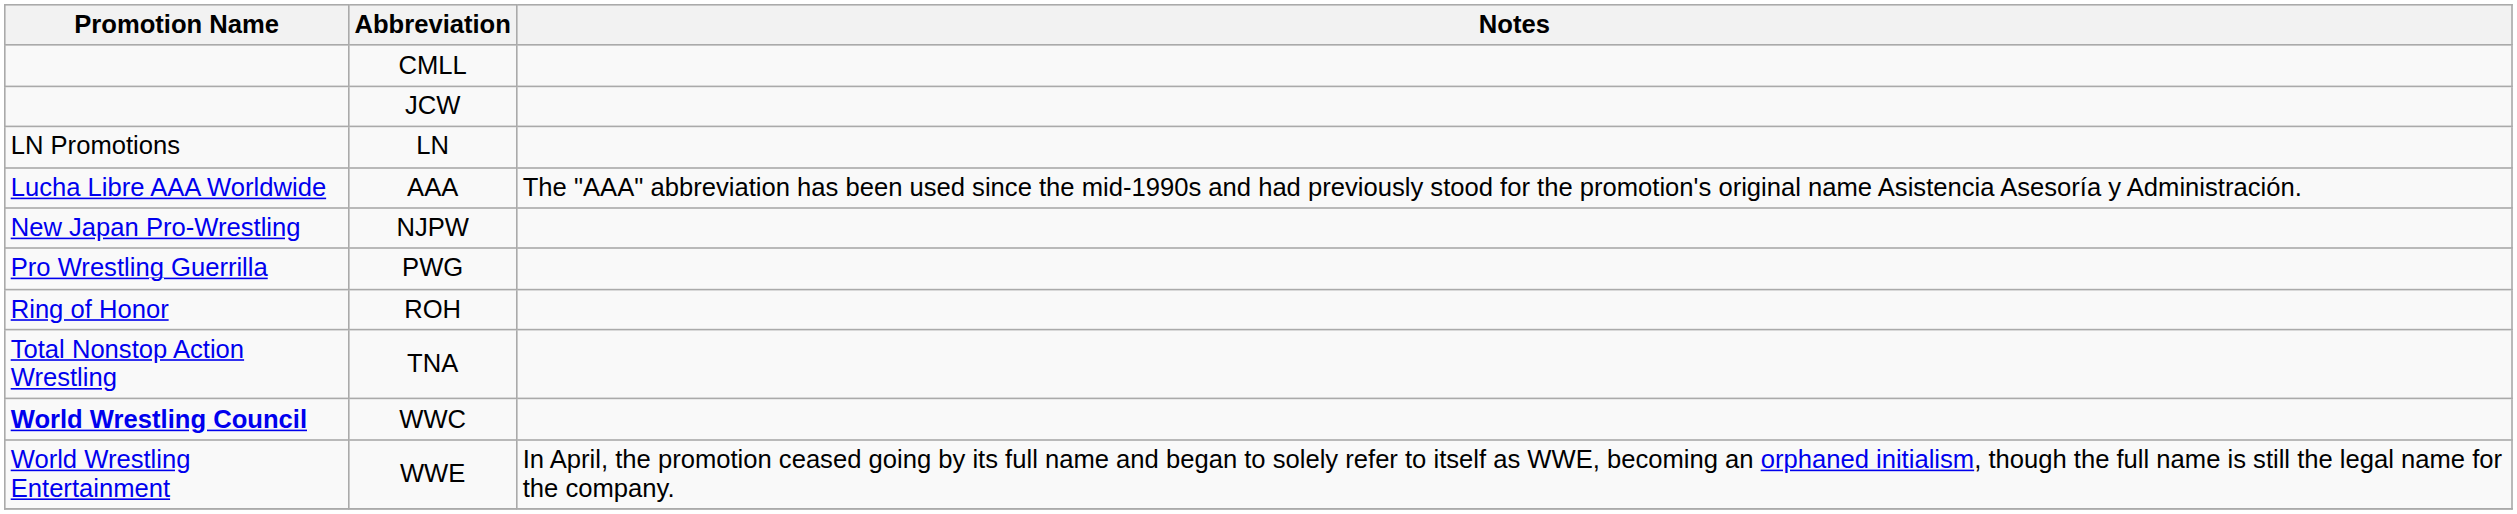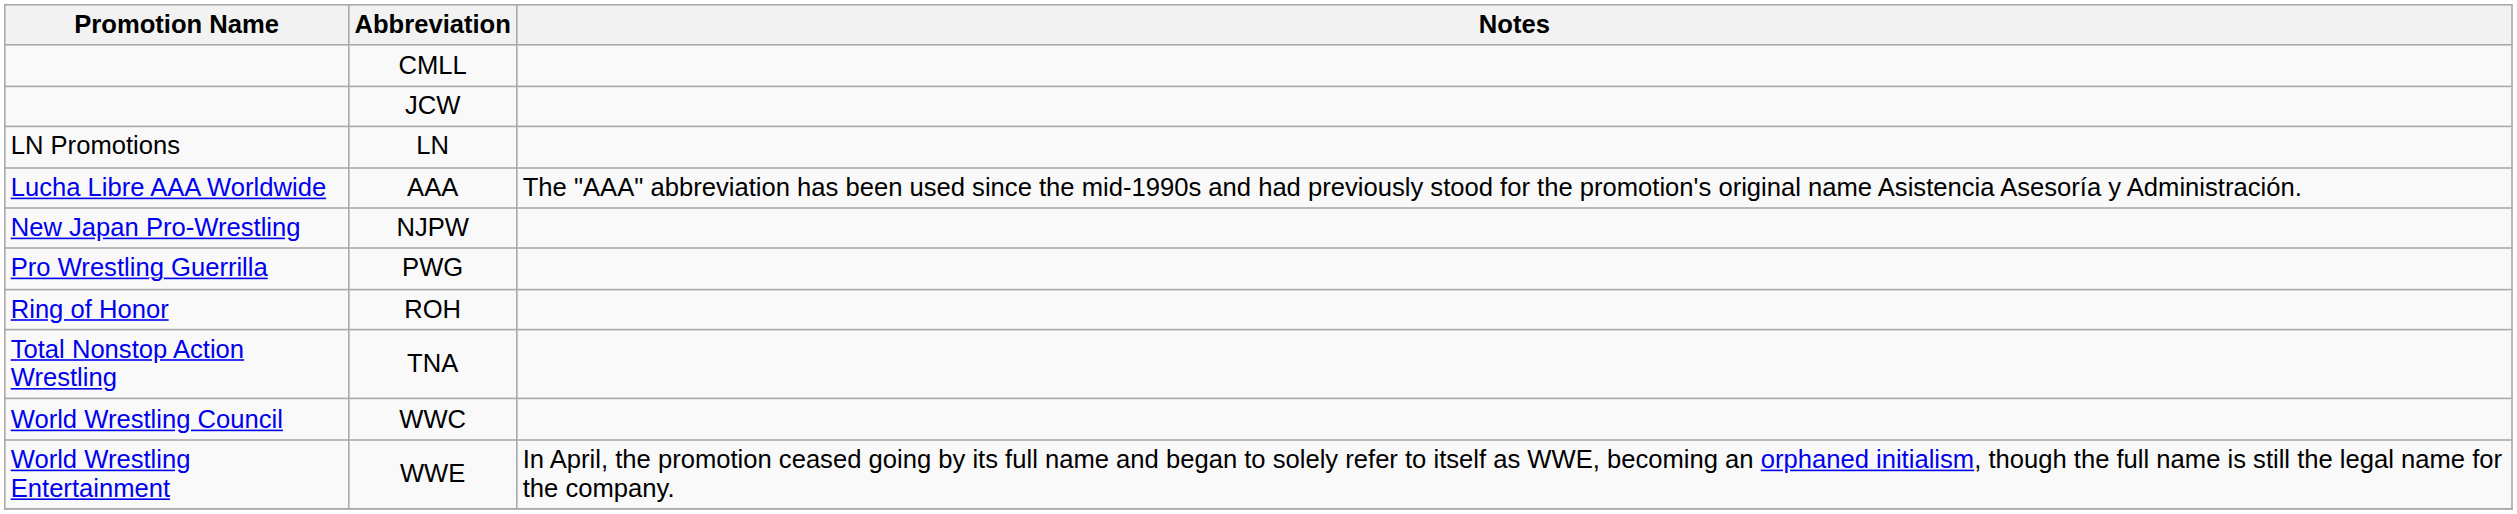(159, 418) bold -> (147, 418) normal
